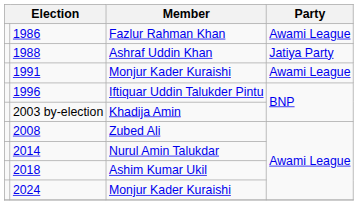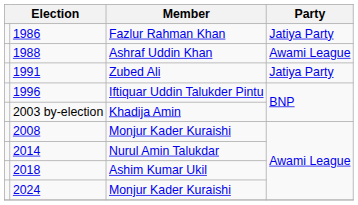(310, 33) Awami League -> (301, 33) Jatiya Party
(301, 53) Jatiya Party -> (310, 53) Awami League
(170, 72) Monjur Kader Kuraishi -> (135, 72) Zubed Ali
(310, 72) Awami League -> (301, 72) Jatiya Party
(135, 131) Zubed Ali -> (170, 131) Monjur Kader Kuraishi
